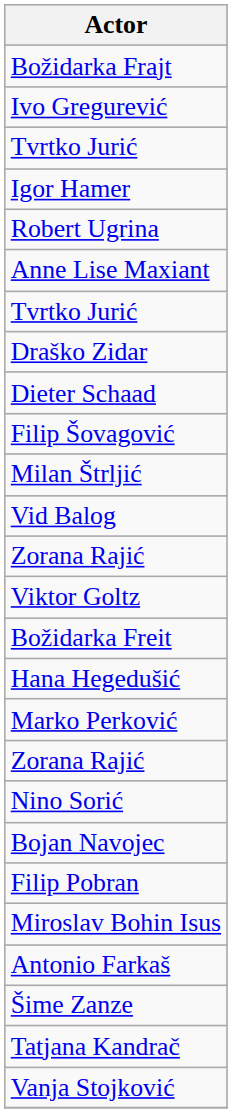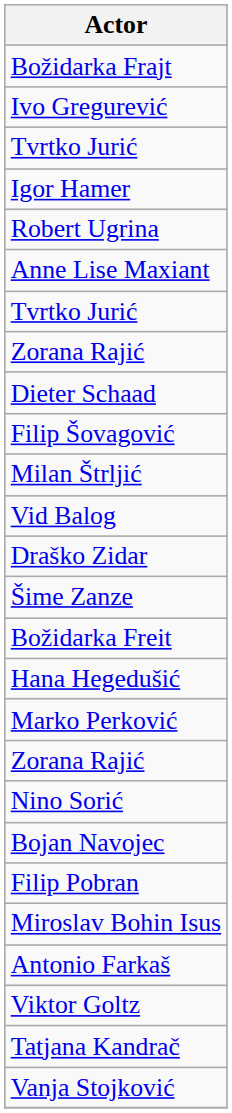(79, 351) Draško Zidar -> (78, 351) Zorana Rajić
(78, 556) Zorana Rajić -> (79, 556) Draško Zidar
(75, 596) Viktor Goltz -> (72, 596) Šime Zanze
(72, 1005) Šime Zanze -> (75, 1005) Viktor Goltz
